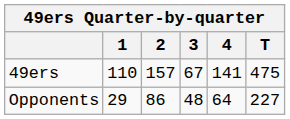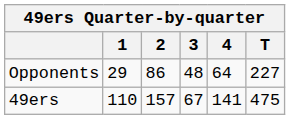rows swapped: (34, 73) <-> (54, 100)
